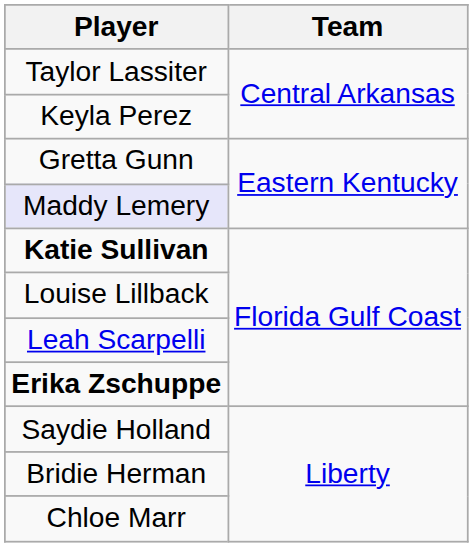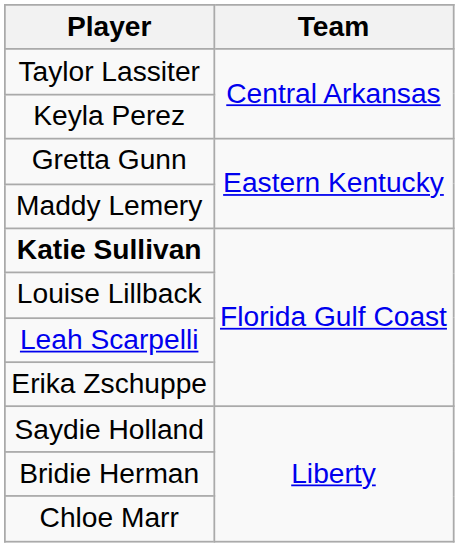(116, 205) lavender background -> (109, 205) no background
(116, 384) bold -> (109, 384) normal
